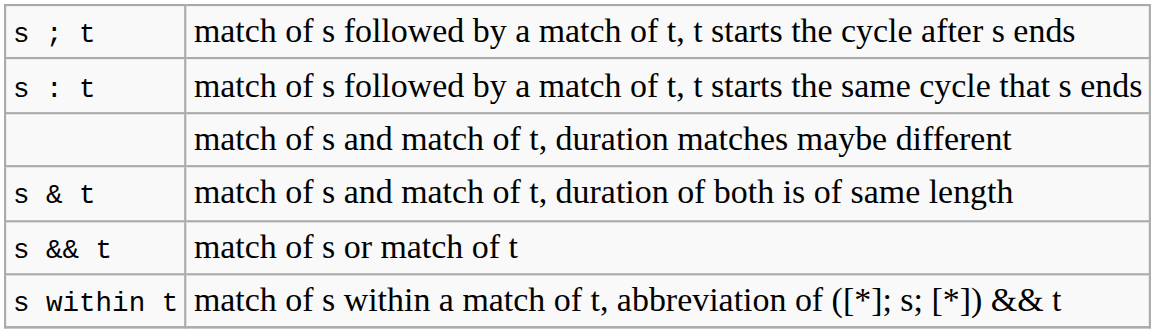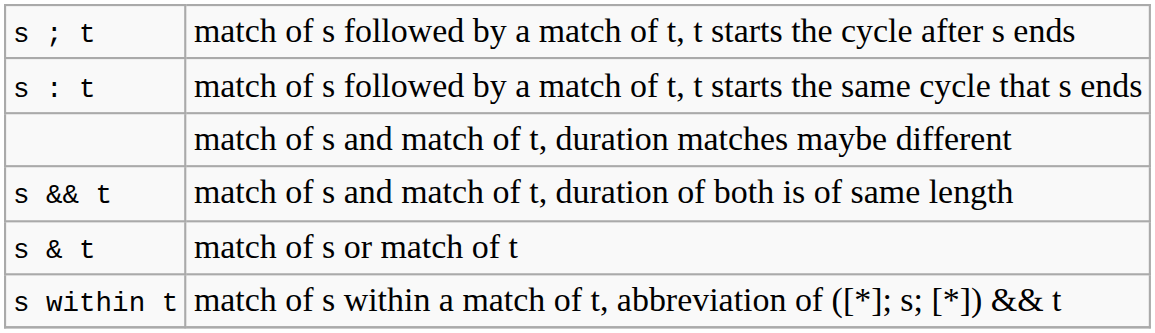(54, 197) s & t -> (62, 197) s && t
(62, 250) s && t -> (54, 250) s & t
